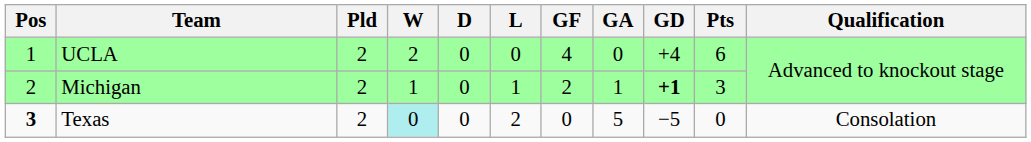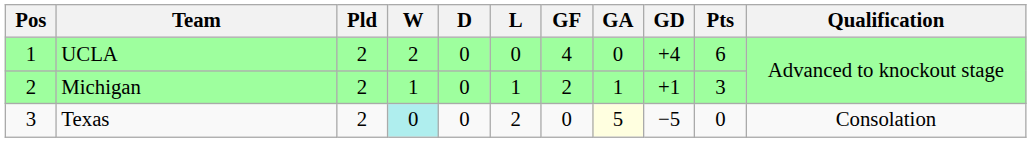(669, 86) bold -> (669, 86) normal
(31, 119) bold -> (31, 119) normal
(618, 119) no background -> (618, 119) lightyellow background
